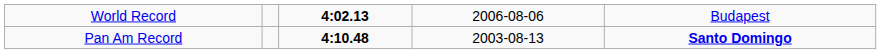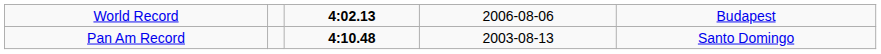(740, 38) bold -> (746, 38) normal
